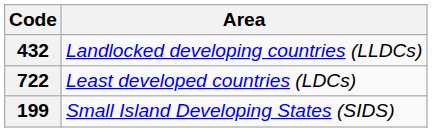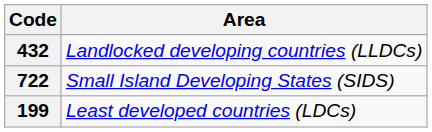(211, 80) Least developed countries (LDCs) -> (230, 80) Small Island Developing States (SIDS)
(230, 111) Small Island Developing States (SIDS) -> (211, 111) Least developed countries (LDCs)
